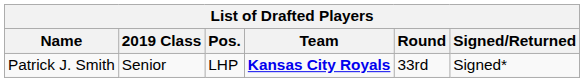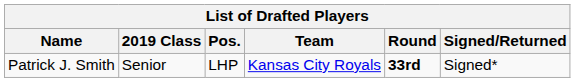(319, 65) bold -> (314, 65) normal
(413, 65) normal -> (404, 65) bold
